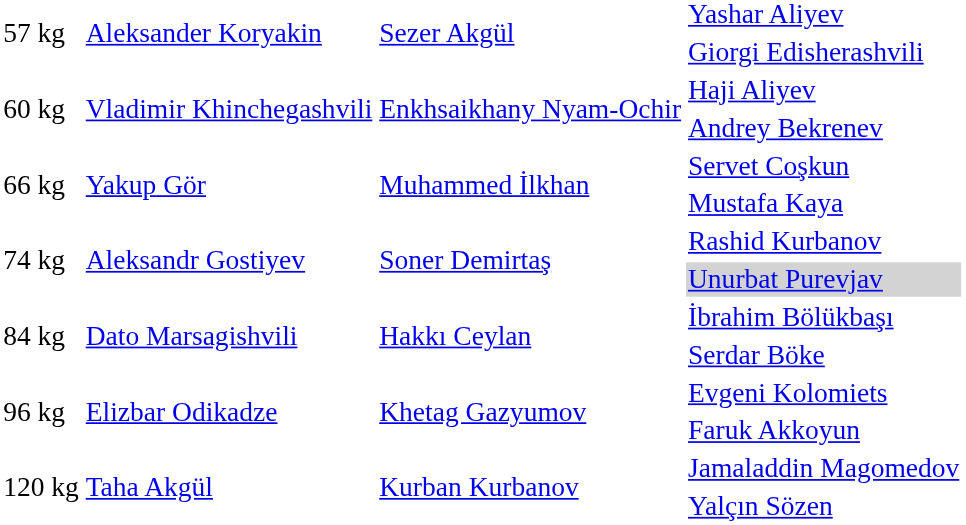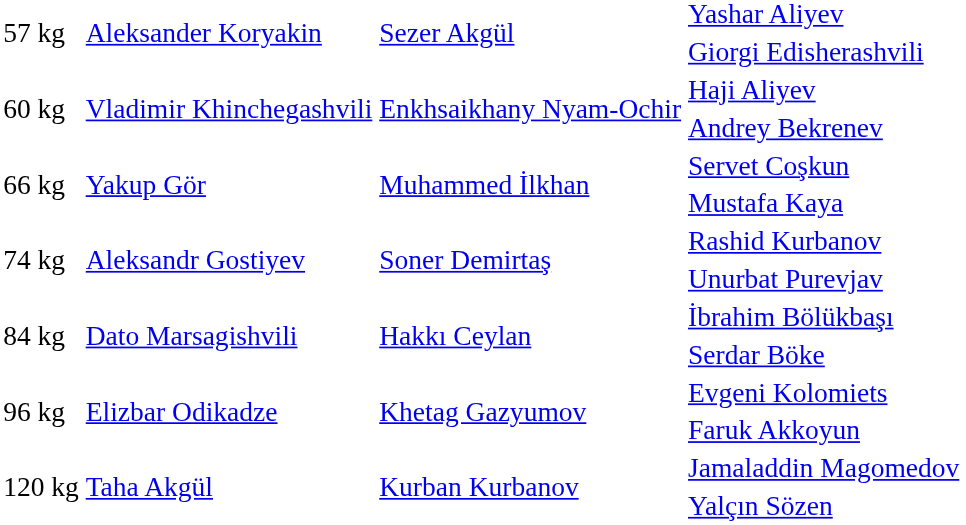(785, 279) lightgrey background -> (785, 279) no background
